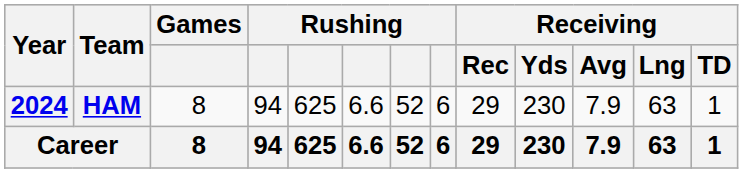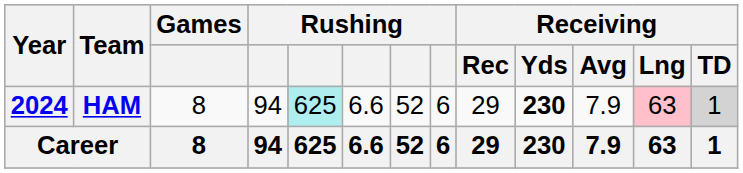(315, 106) no background -> (315, 106) paleturquoise background
(544, 106) normal -> (544, 106) bold
(662, 106) no background -> (662, 106) pink background
(714, 106) no background -> (714, 106) lightgrey background
